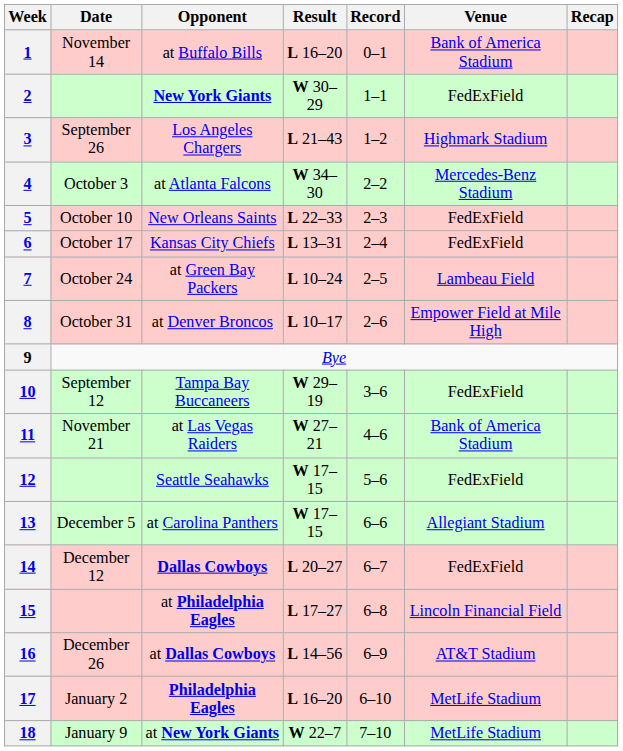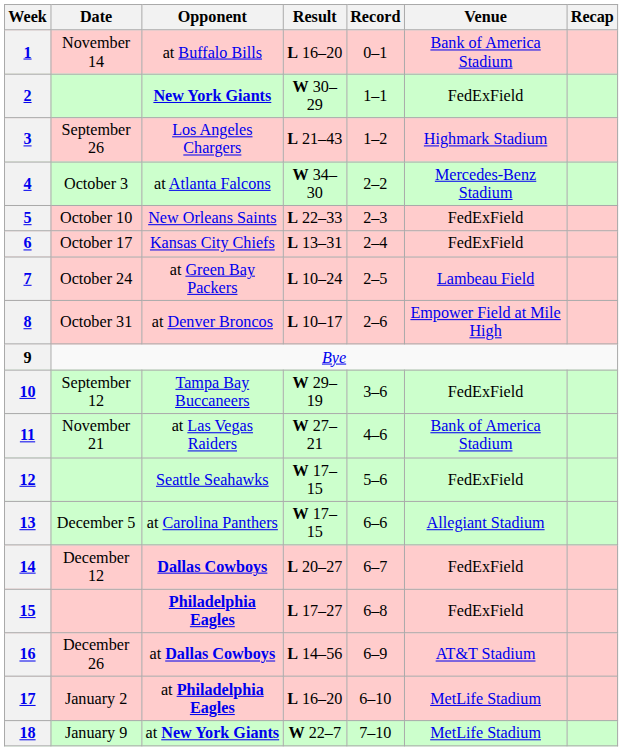(212, 610) at Philadelphia Eagles -> (212, 610) Philadelphia Eagles
(486, 610) Lincoln Financial Field -> (486, 610) FedExField
(212, 698) Philadelphia Eagles -> (212, 698) at Philadelphia Eagles
